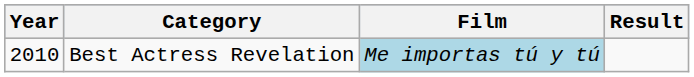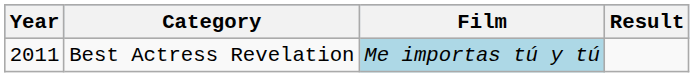(35, 55) 2010 -> (35, 55) 2011
